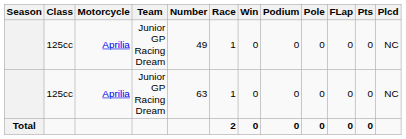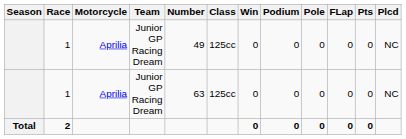columns swapped: (60, 12) <-> (224, 12)
